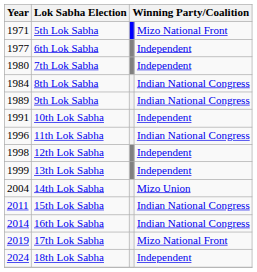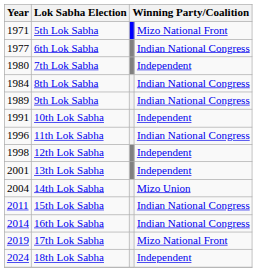(164, 48) Independent -> (193, 48) Indian National Congress
(18, 170) 1999 -> (18, 170) 2001
